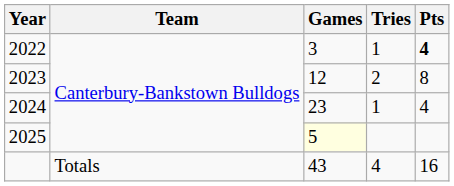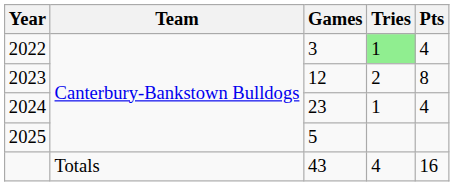(376, 48) no background -> (376, 48) lightgreen background
(424, 48) bold -> (424, 48) normal
(313, 136) lightyellow background -> (313, 136) no background
